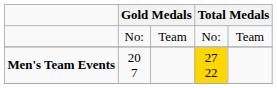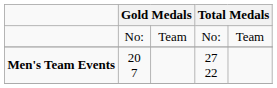(211, 65) gold background -> (211, 65) no background
